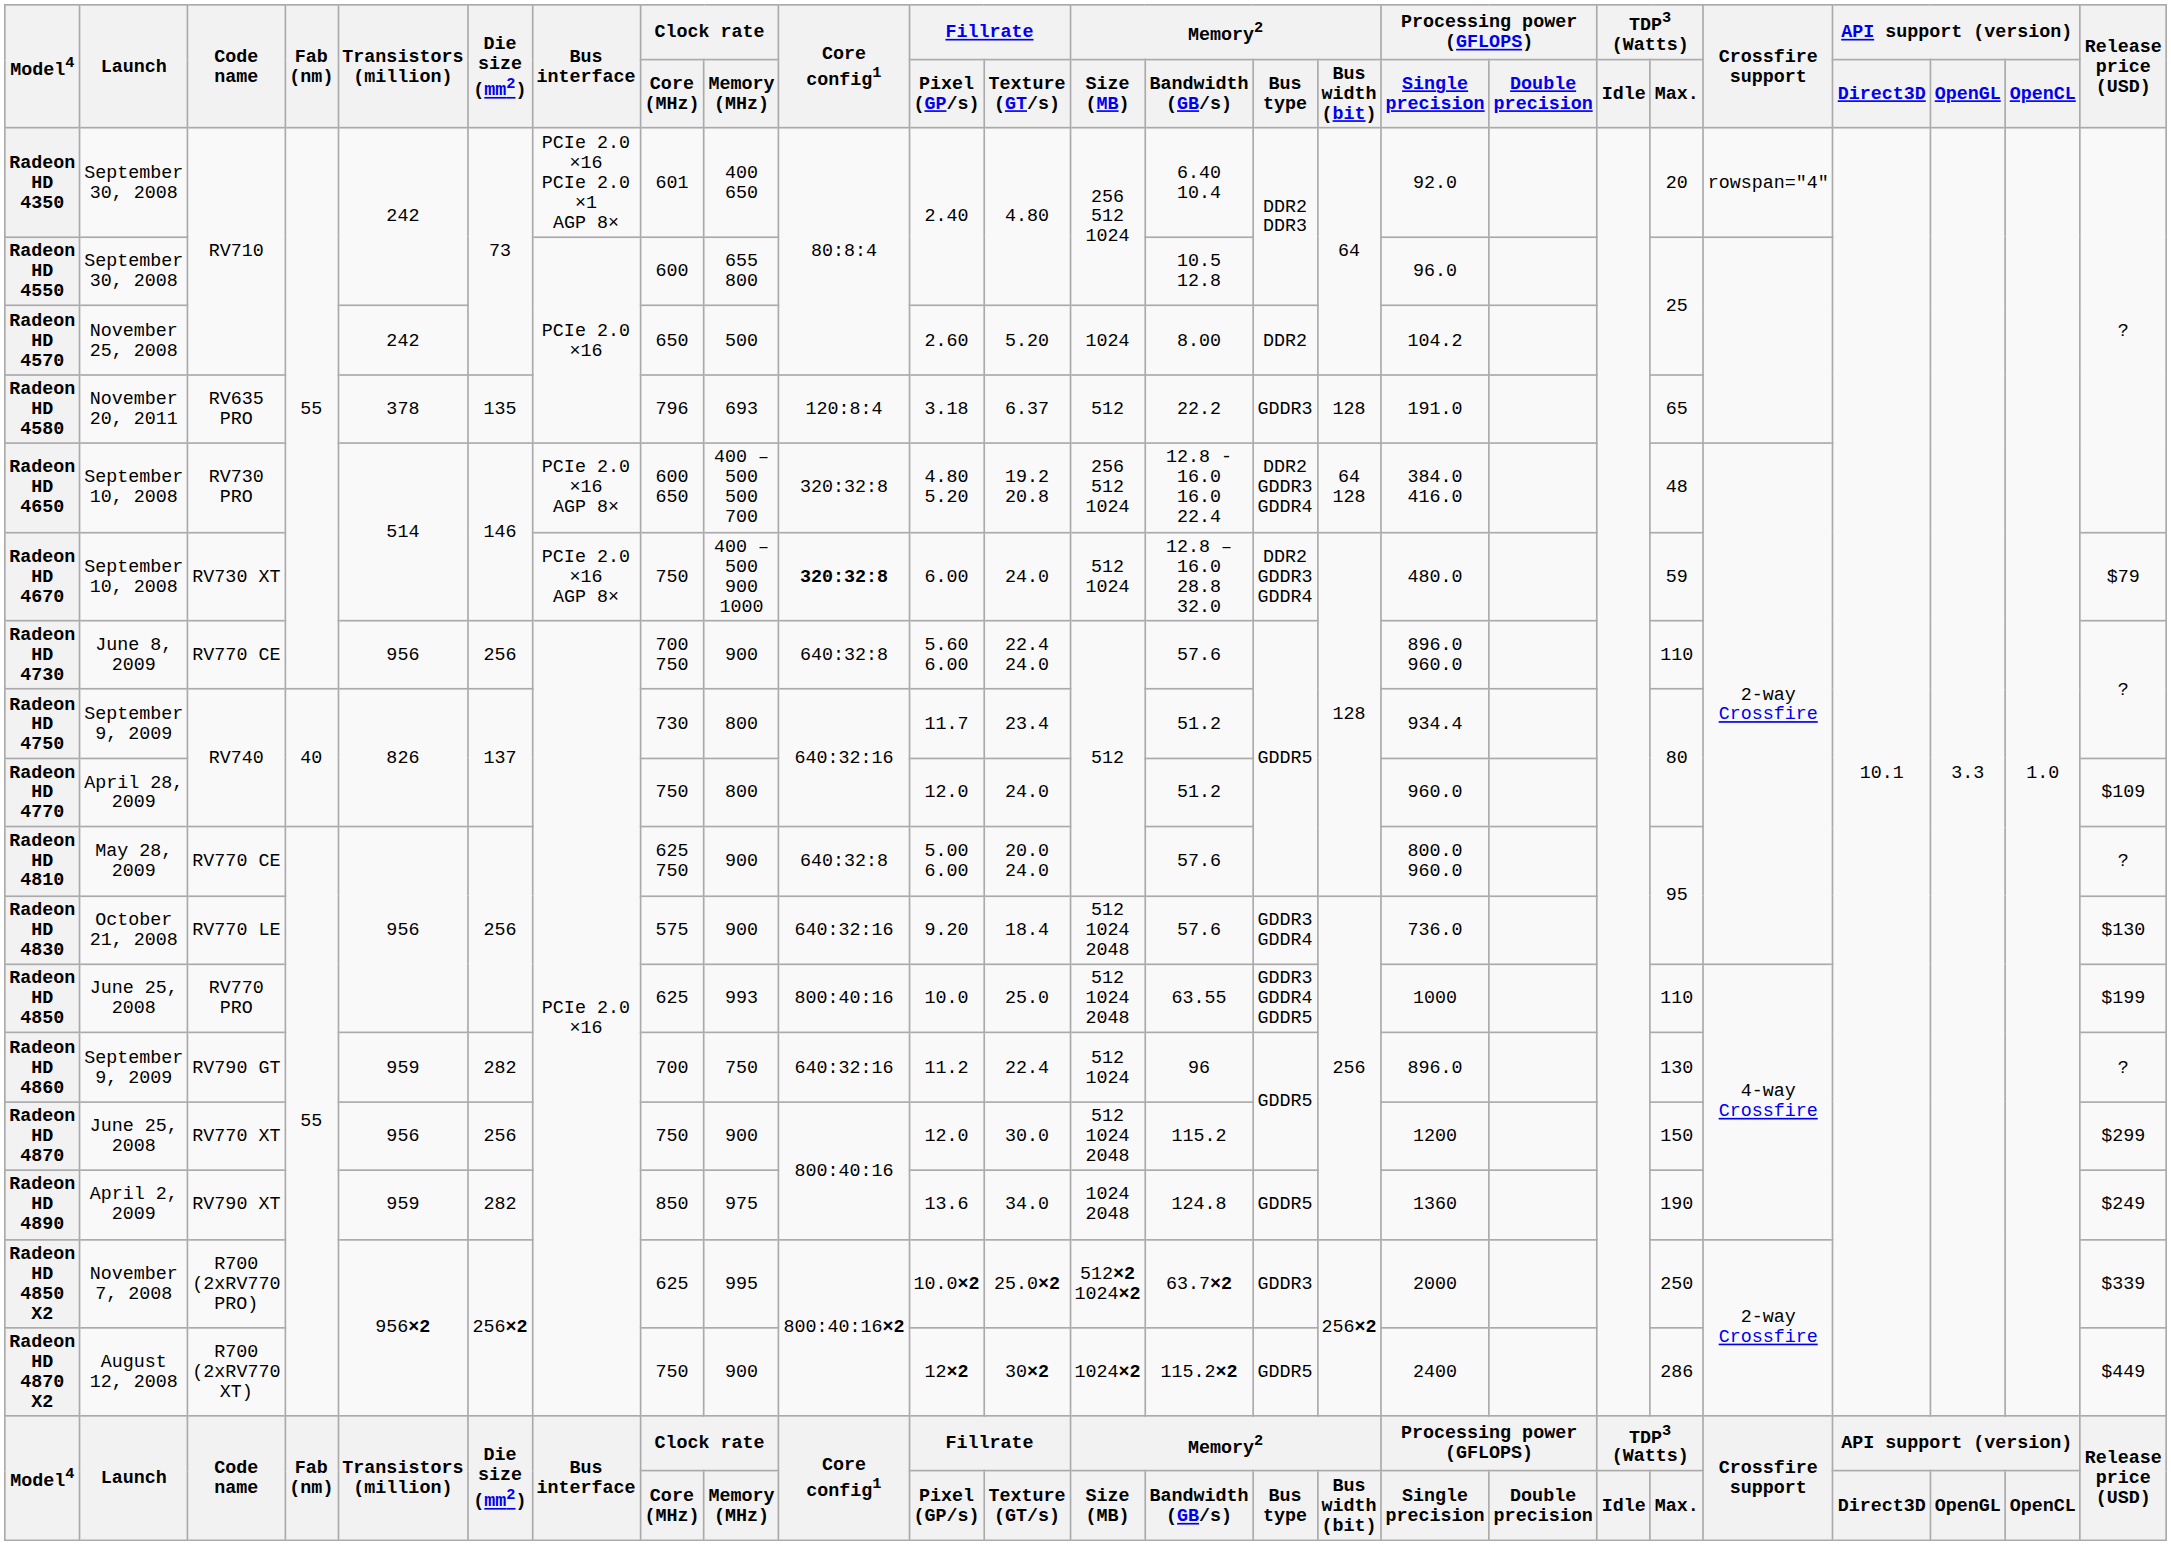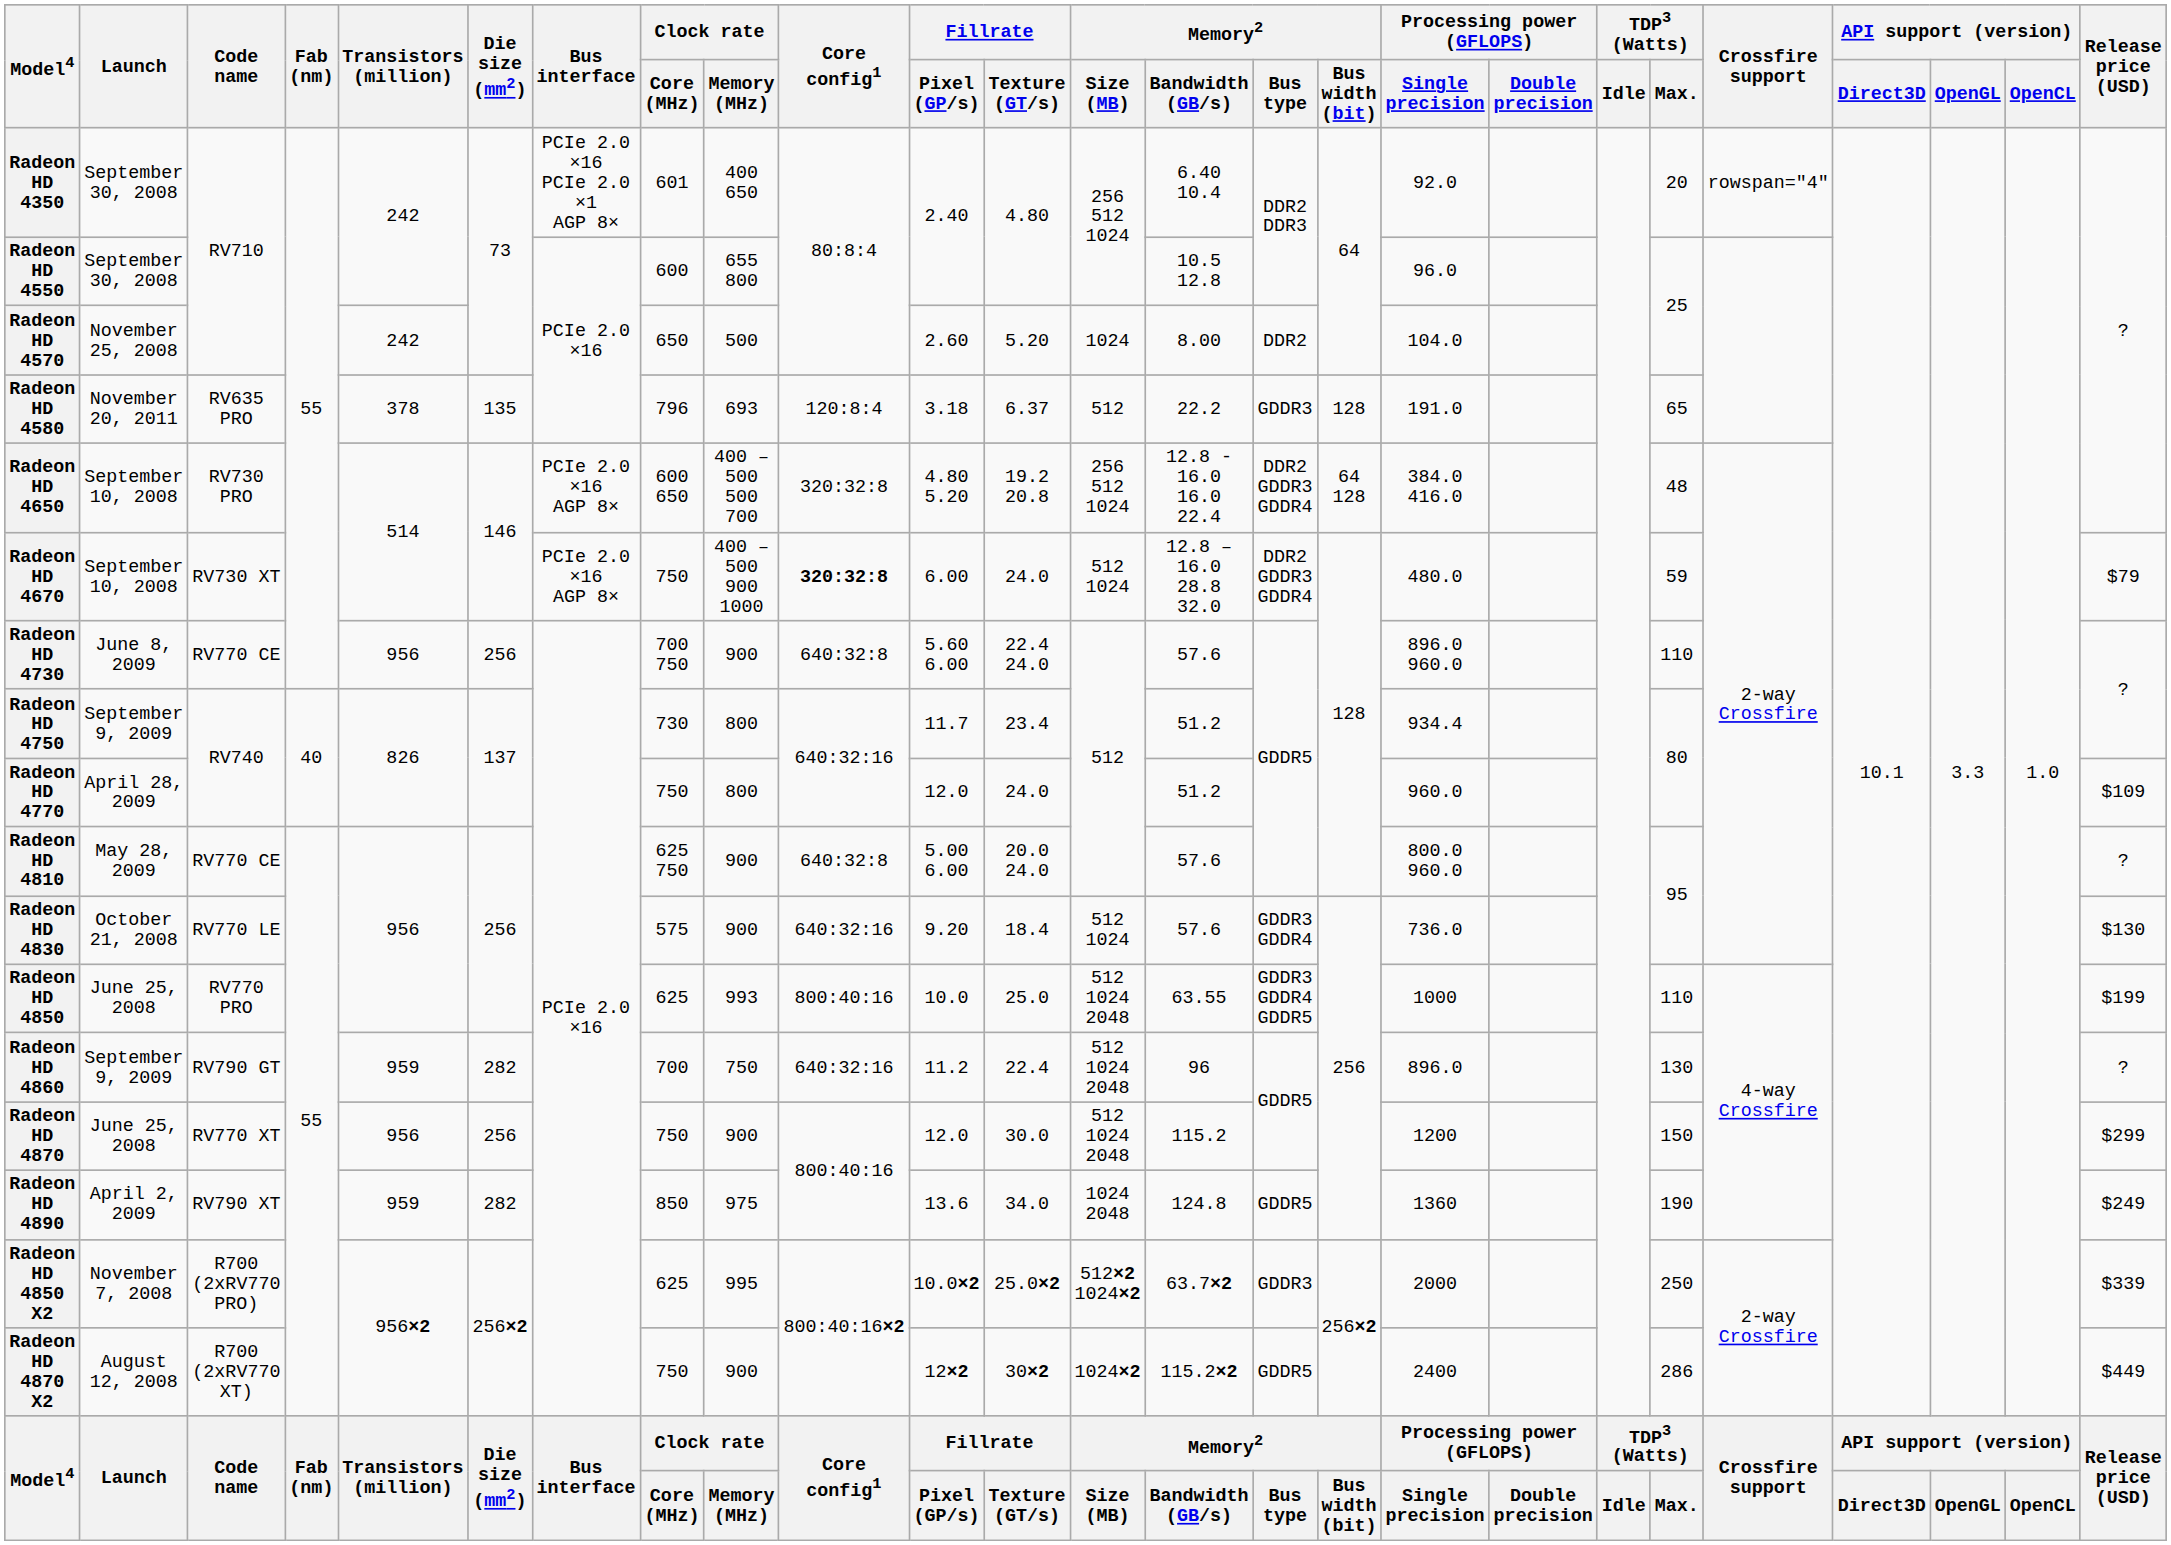(1435, 340) 104.2 -> (1435, 340) 104.0
(1108, 930) 512 1024 2048 -> (1108, 930) 512 1024
(1108, 1067) 512 1024 -> (1108, 1067) 512 1024 2048
